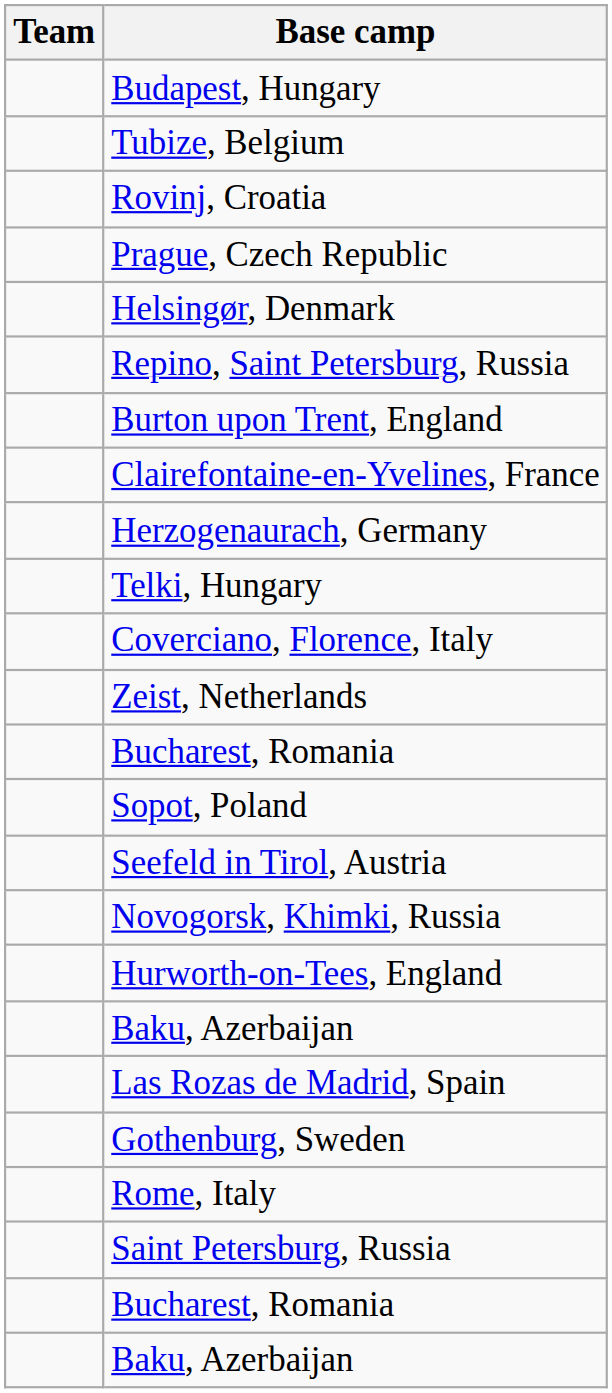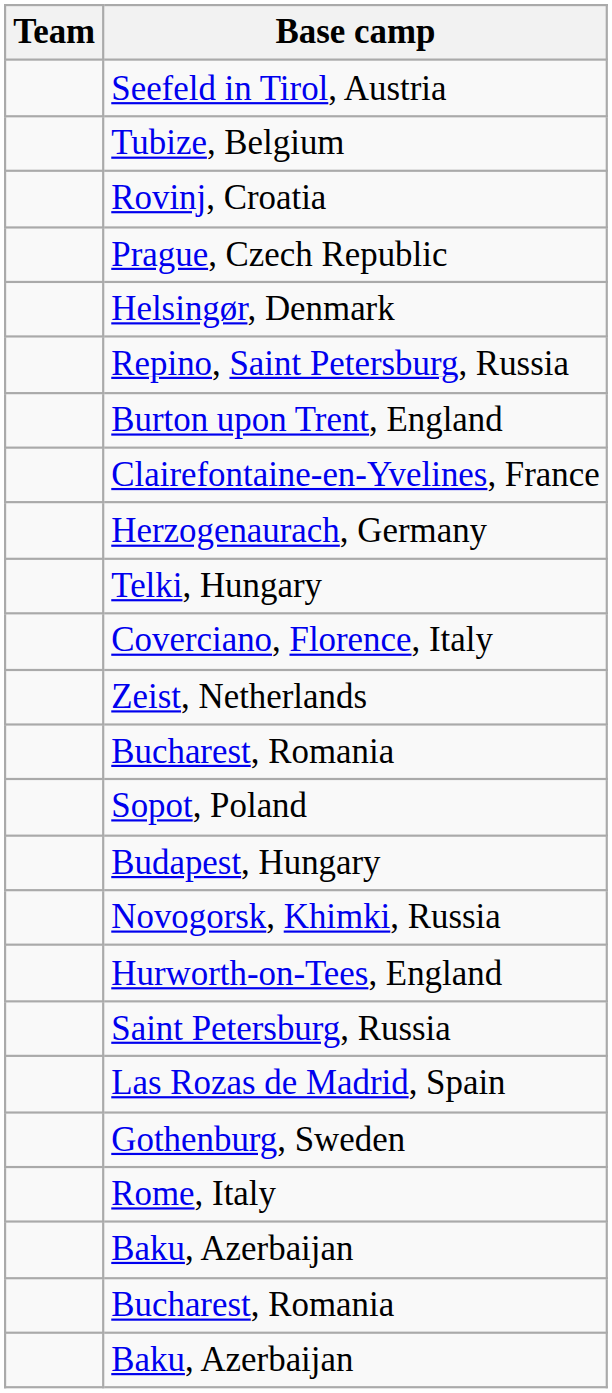(246, 87) Budapest, Hungary -> (279, 87) Seefeld in Tirol, Austria
(279, 861) Seefeld in Tirol, Austria -> (246, 861) Budapest, Hungary
(232, 1027) Baku, Azerbaijan -> (281, 1027) Saint Petersburg, Russia
(281, 1249) Saint Petersburg, Russia -> (232, 1249) Baku, Azerbaijan
